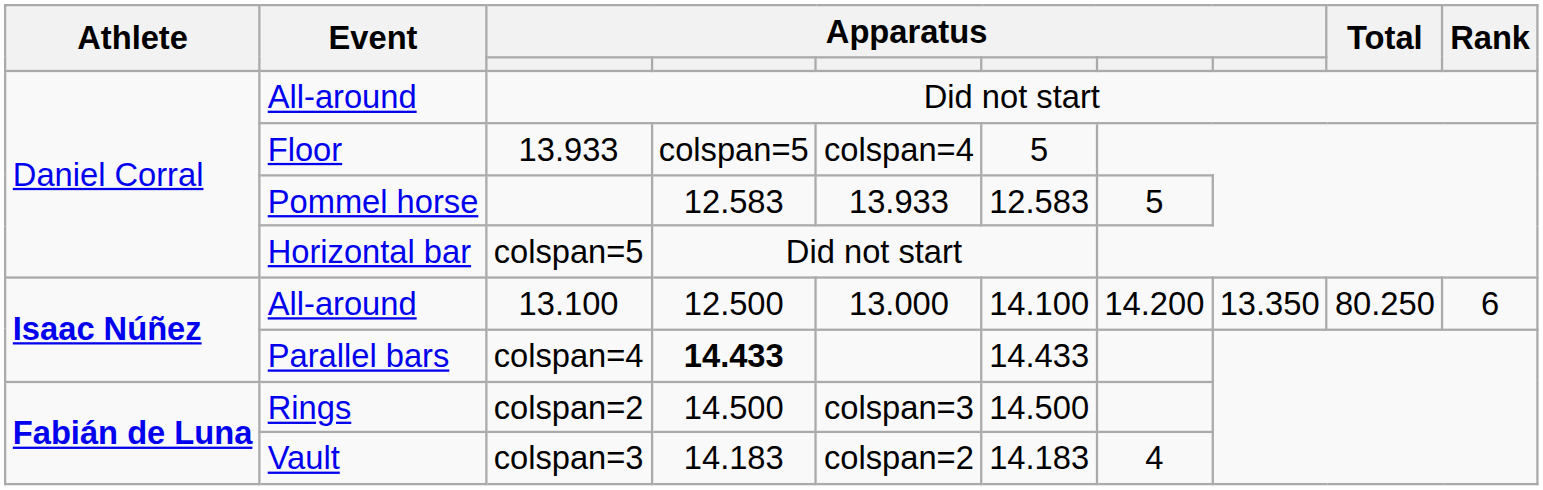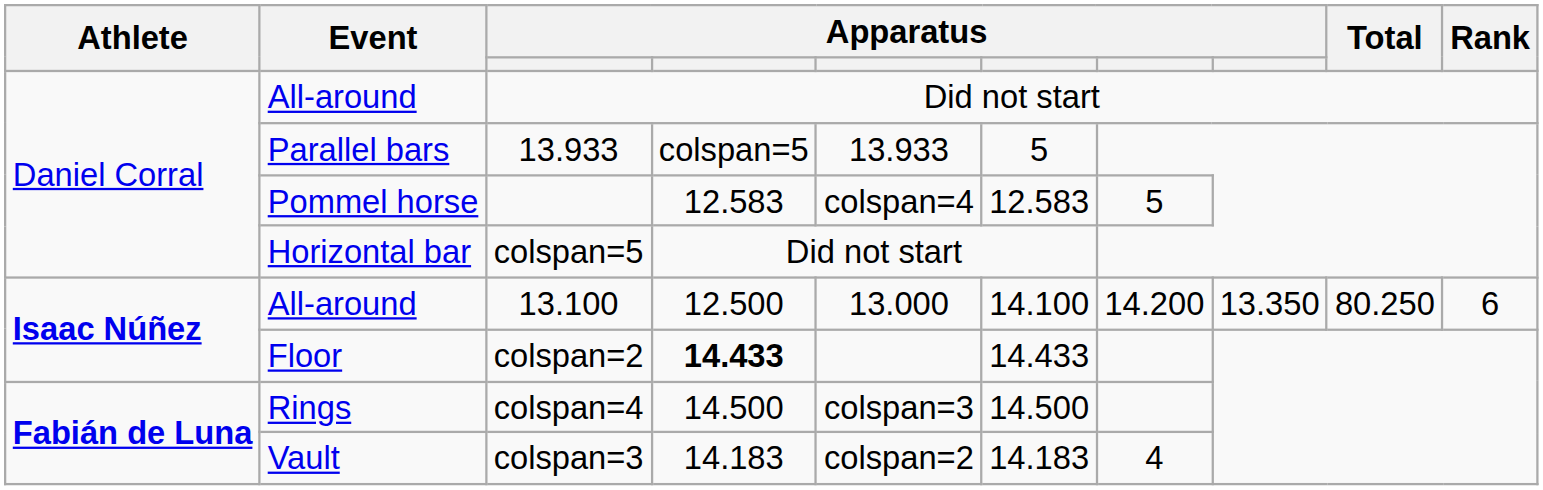(305, 149) Floor -> (359, 149) Parallel bars
(899, 149) colspan=4 -> (899, 149) 13.933
(899, 201) 13.933 -> (899, 201) colspan=4
(359, 356) Parallel bars -> (305, 356) Floor
(569, 356) colspan=4 -> (569, 356) colspan=2
(569, 408) colspan=2 -> (569, 408) colspan=4
